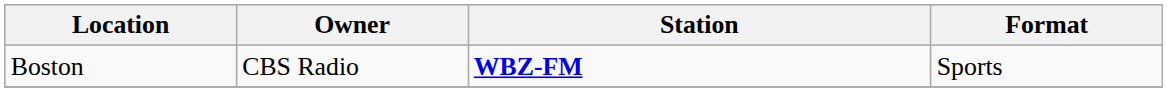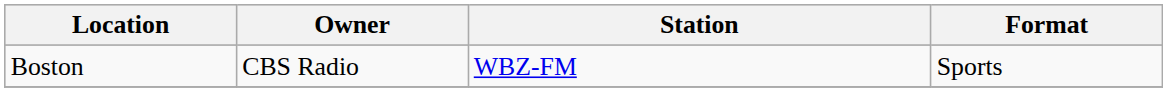(528, 65) bold -> (525, 65) normal
